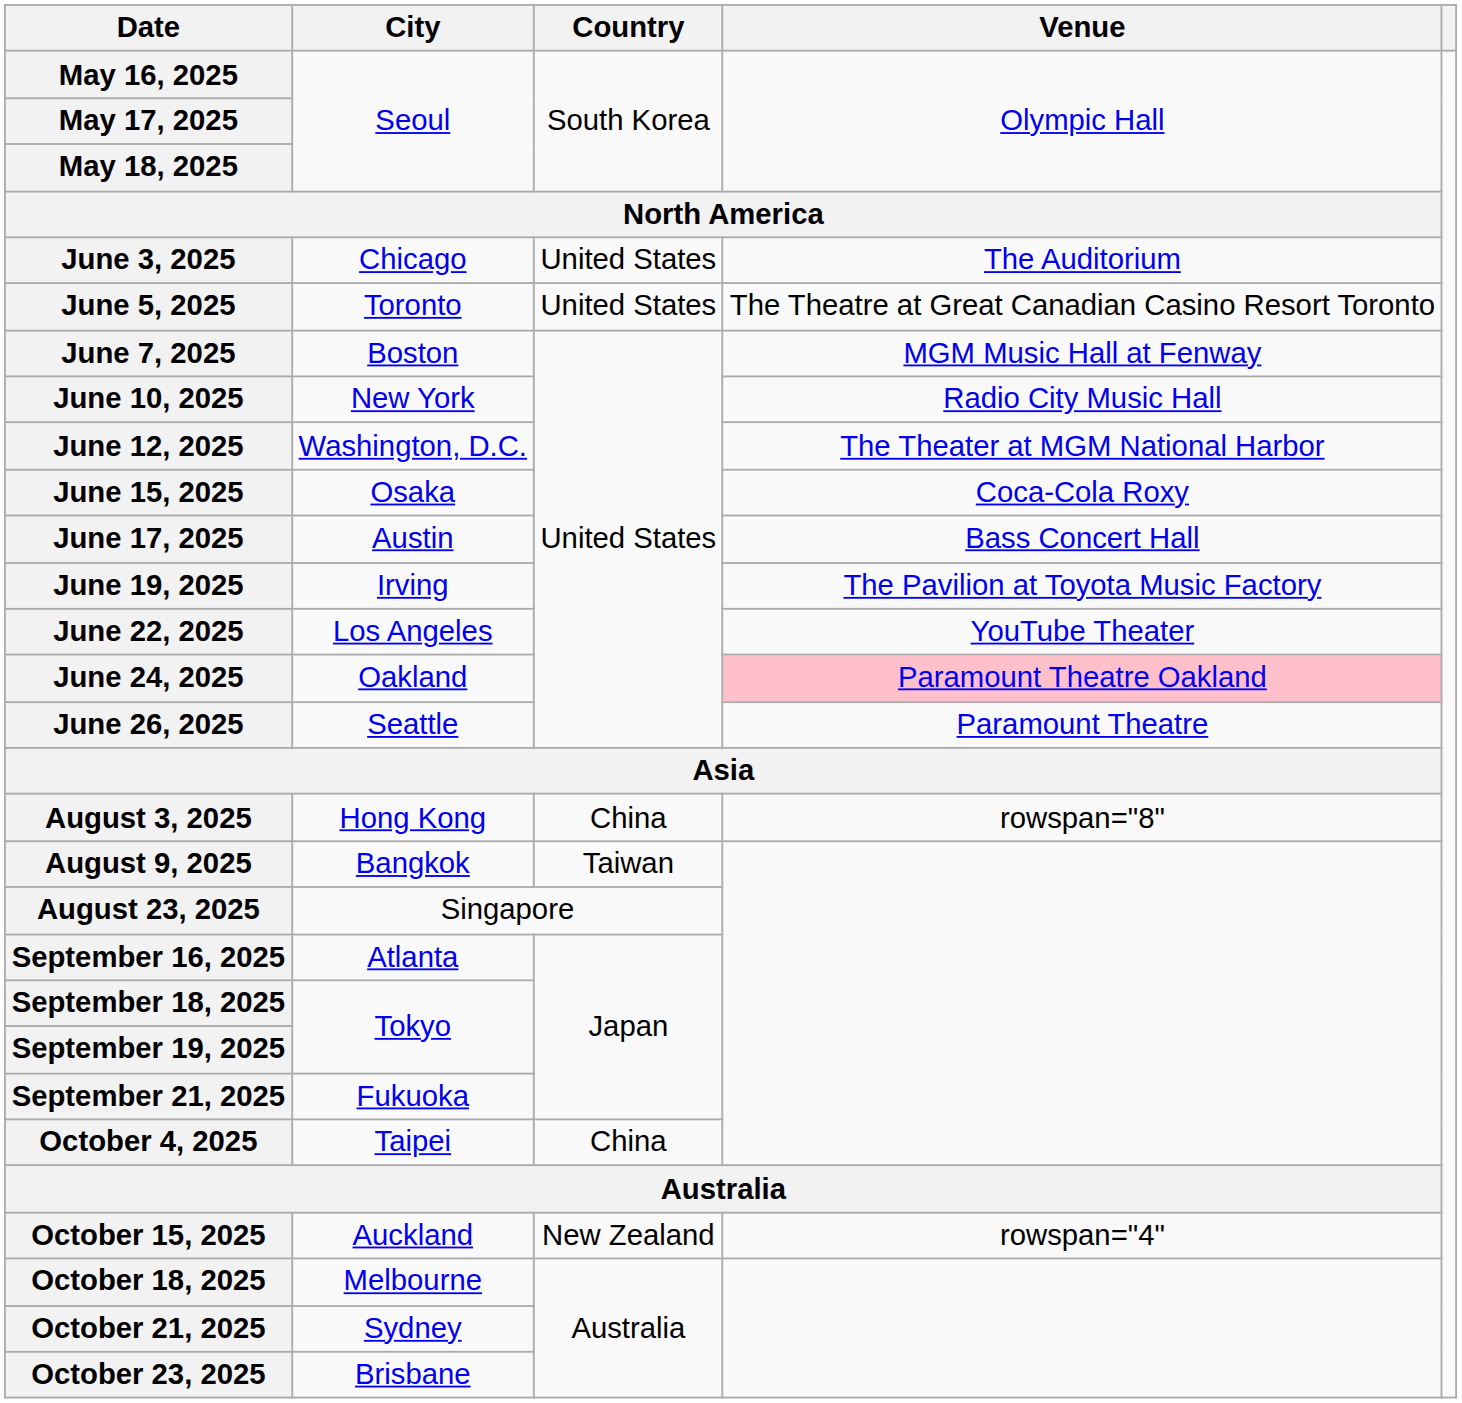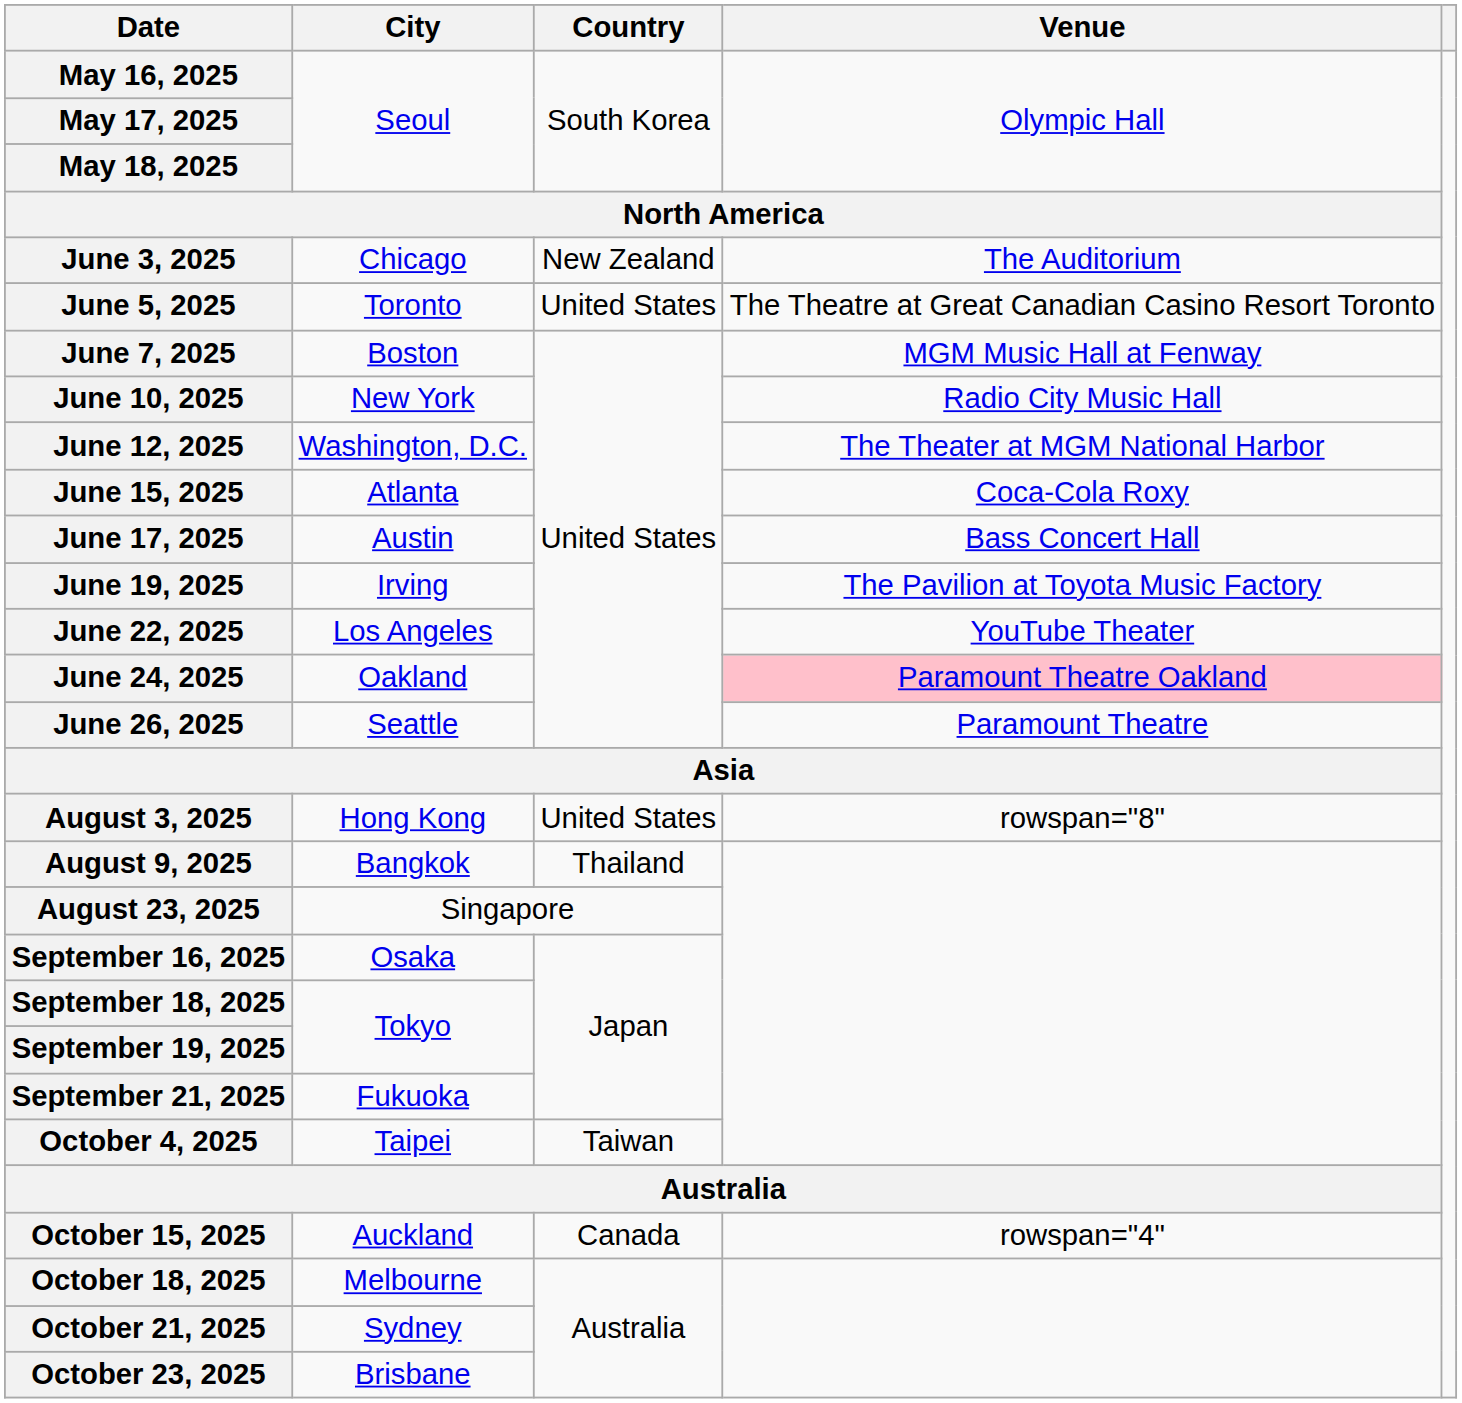(628, 259) United States -> (628, 259) New Zealand
(413, 492) Osaka -> (413, 492) Atlanta
(628, 817) China -> (628, 817) United States
(628, 863) Taiwan -> (628, 863) Thailand
(413, 956) Atlanta -> (413, 956) Osaka
(628, 1142) China -> (628, 1142) Taiwan
(628, 1235) New Zealand -> (628, 1235) Canada
